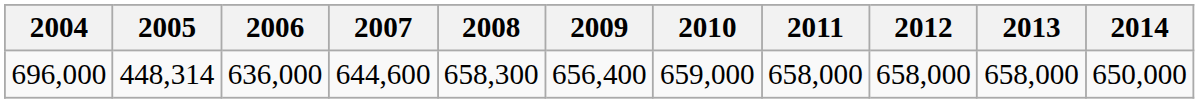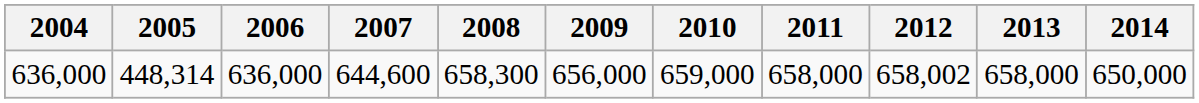(59, 73) 696,000 -> (59, 73) 636,000
(599, 73) 656,400 -> (599, 73) 656,000
(923, 73) 658,000 -> (923, 73) 658,002
